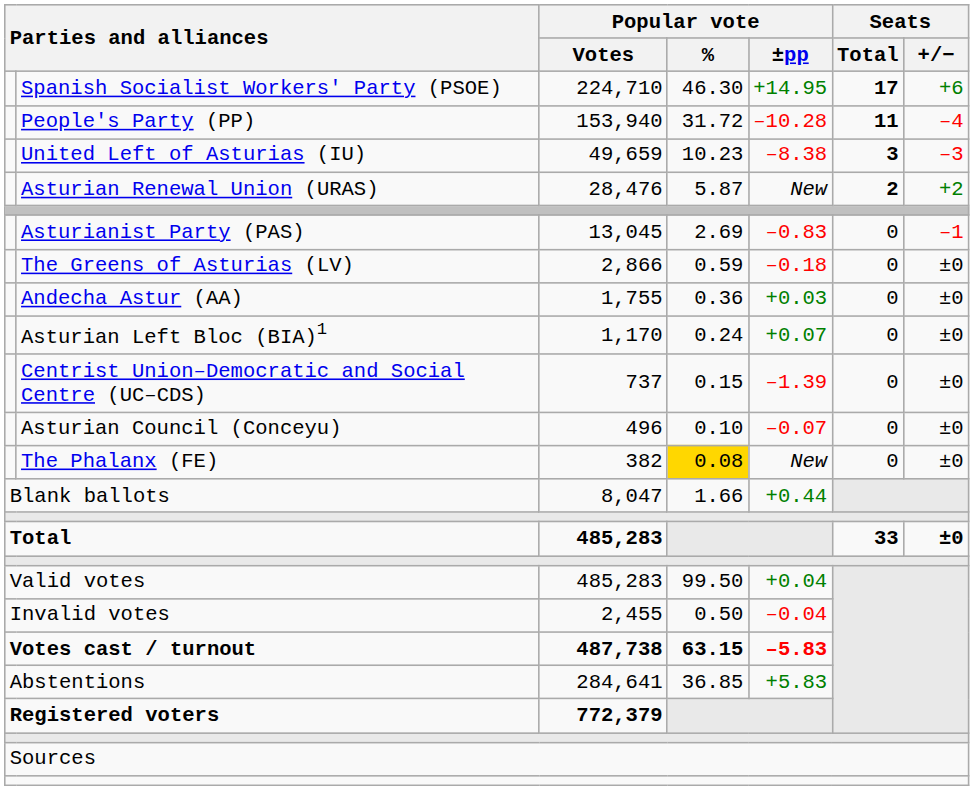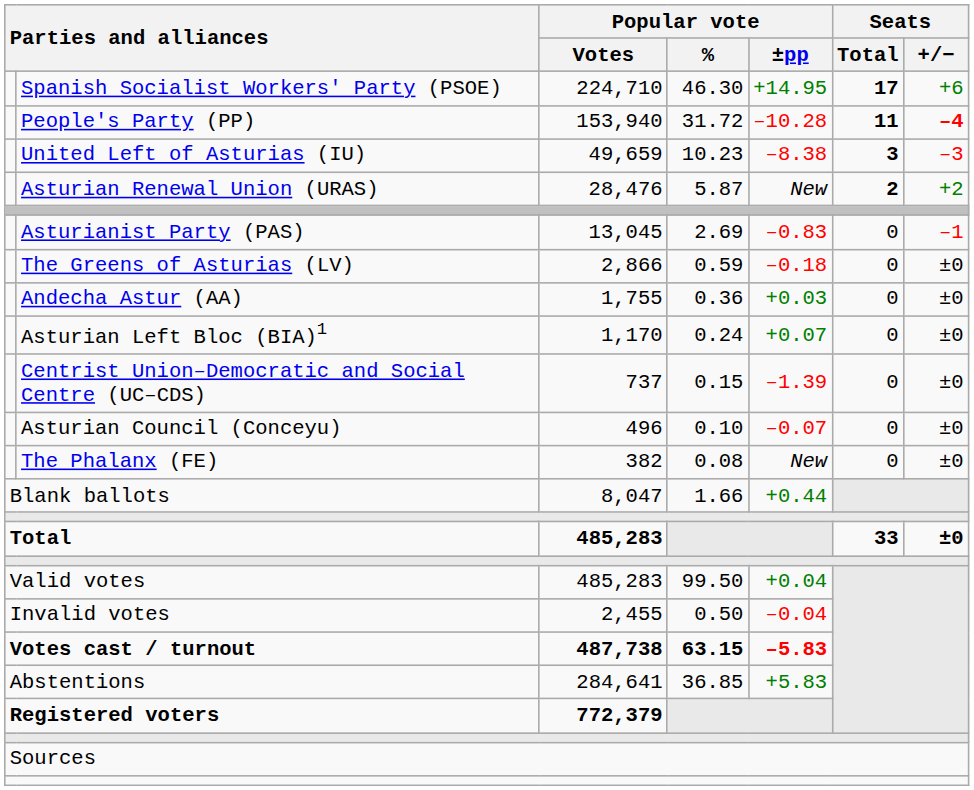(951, 122) normal -> (951, 122) bold
(719, 462) gold background -> (719, 462) no background
